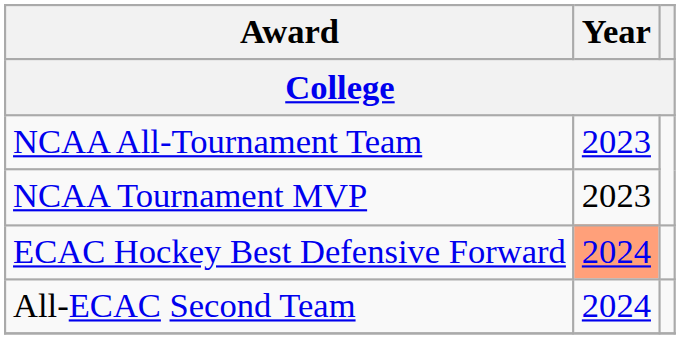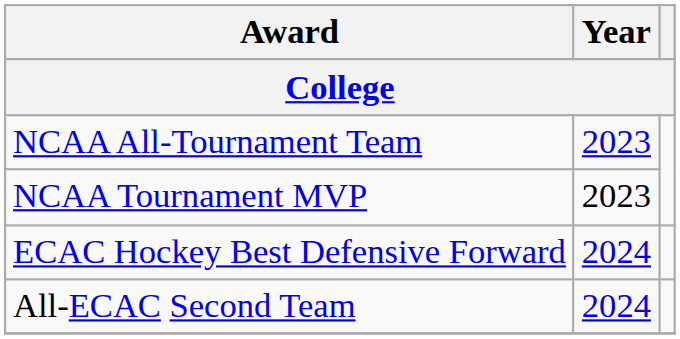(616, 251) lightsalmon background -> (616, 251) no background
